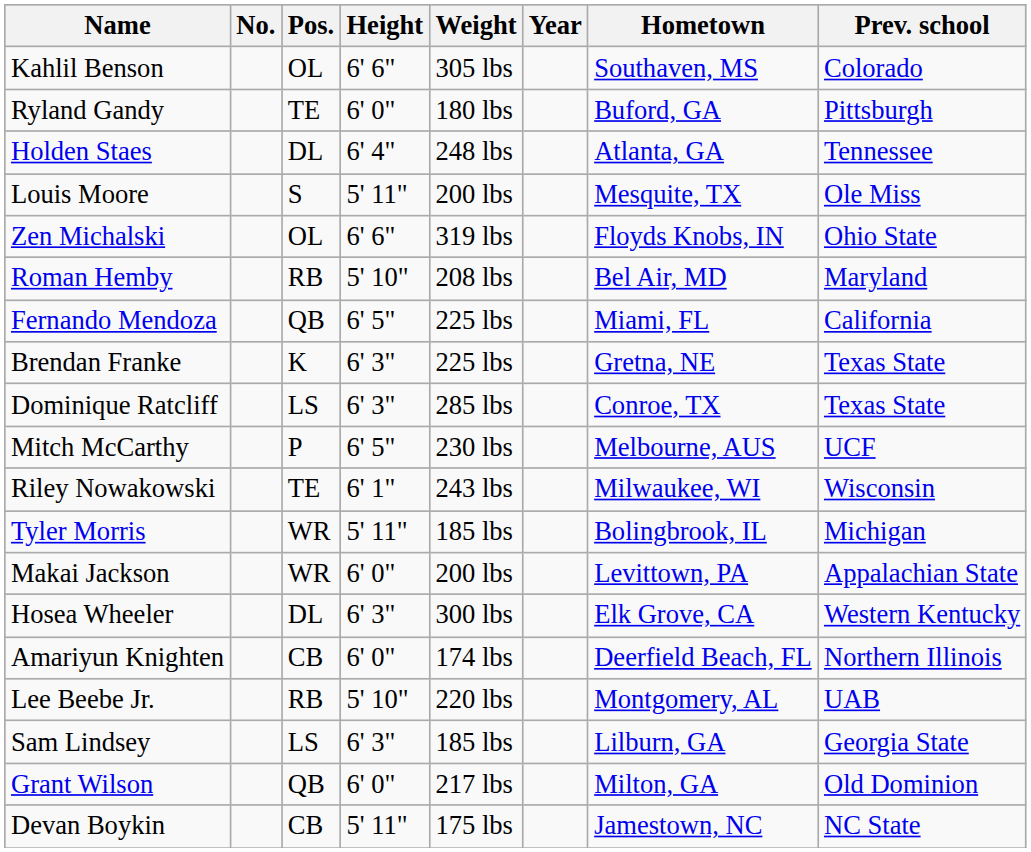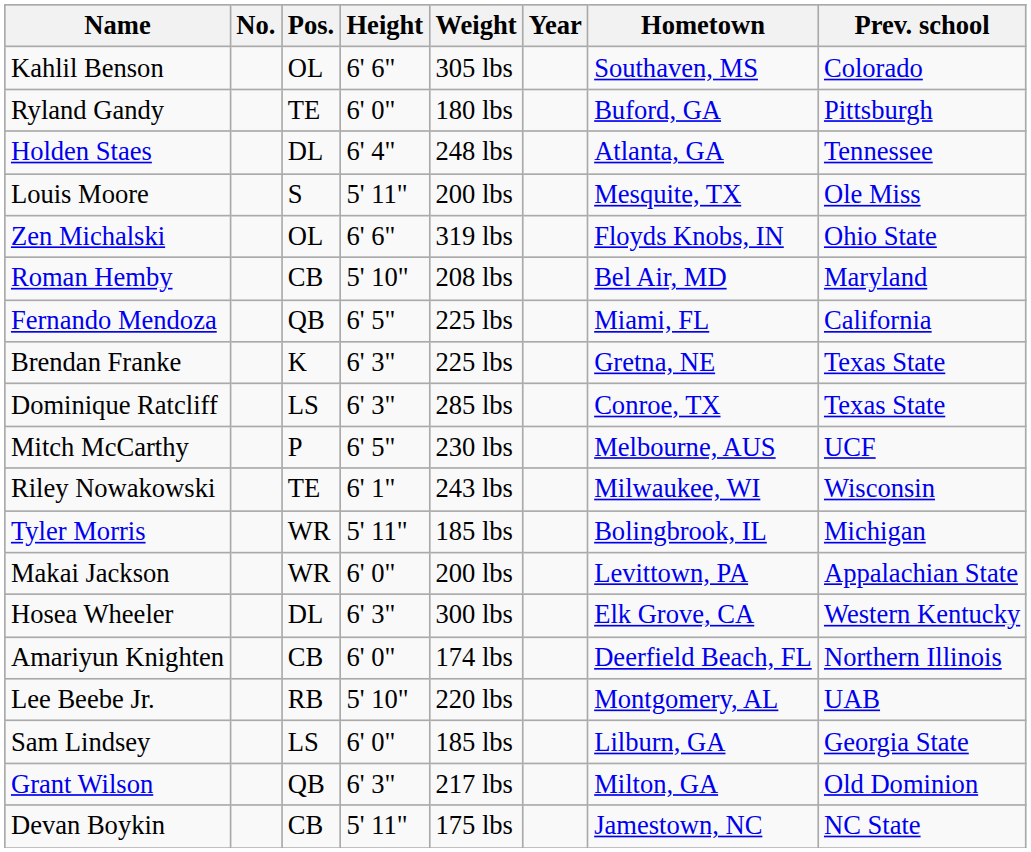(305, 278) RB -> (305, 278) CB
(371, 741) 6' 3" -> (371, 741) 6' 0"
(371, 783) 6' 0" -> (371, 783) 6' 3"
